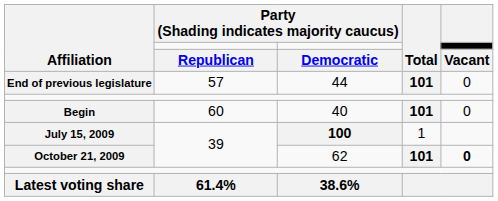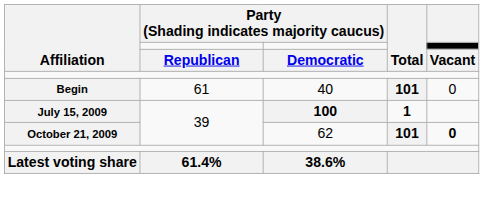- row: (79, 83)
(216, 111) 60 -> (202, 89) 61
(421, 133) normal -> (407, 111) bold
